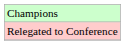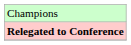(62, 31) normal -> (65, 31) bold
